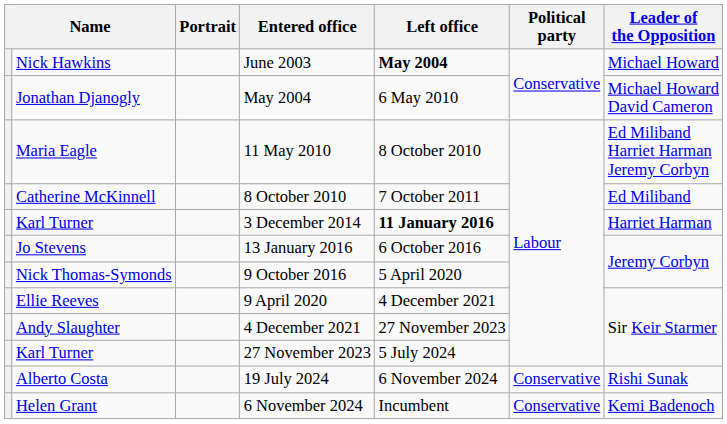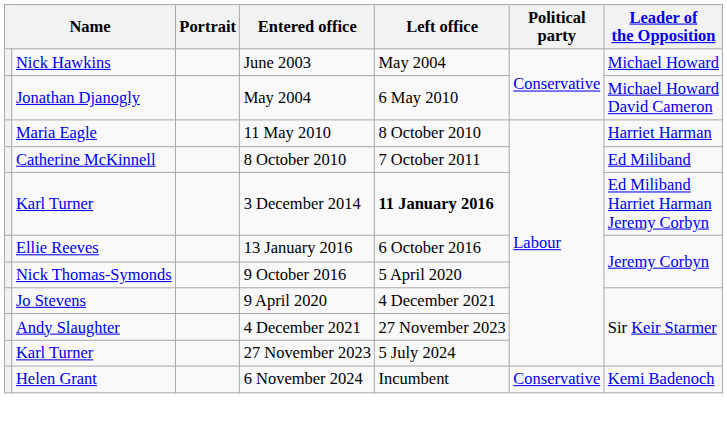(413, 62) bold -> (412, 62) normal
(660, 151) Ed Miliband Harriet Harman Jeremy Corbyn -> (660, 133) Harriet Harman
(660, 222) Harriet Harman -> (660, 203) Ed Miliband Harriet Harman Jeremy Corbyn
(51, 248) Jo Stevens -> (57, 248) Ellie Reeves
(57, 300) Ellie Reeves -> (51, 300) Jo Stevens
- row: (286, 379)
